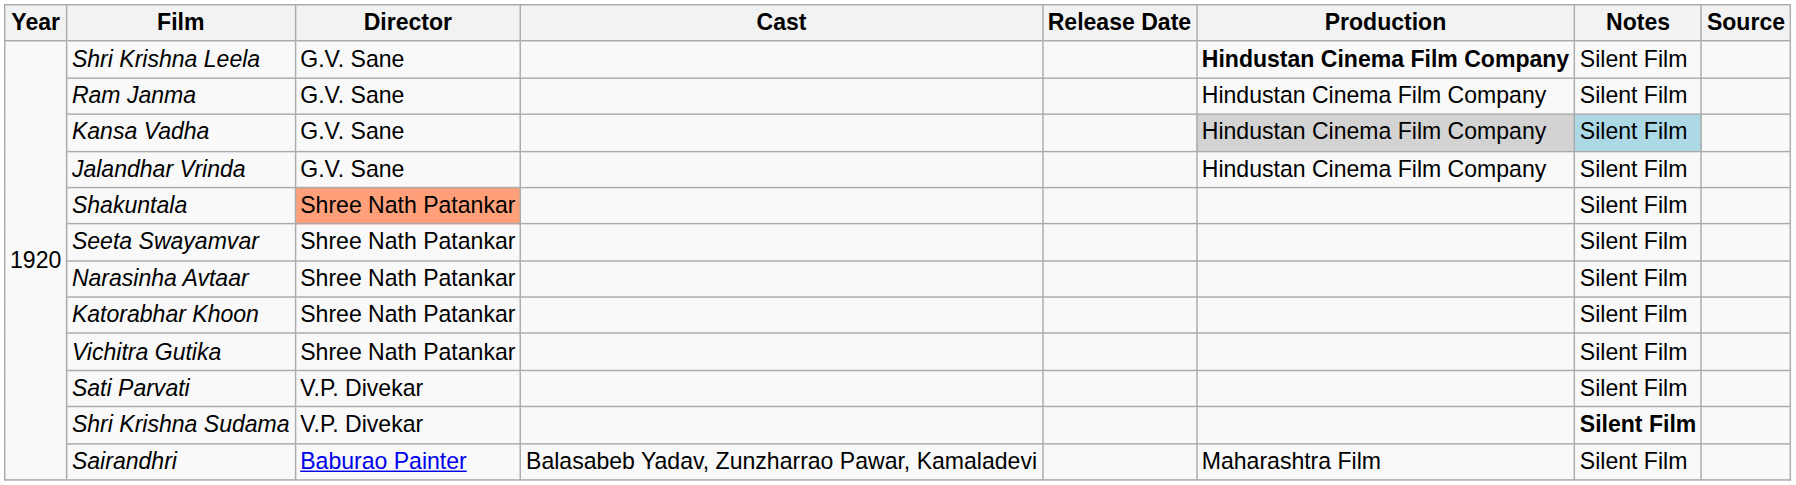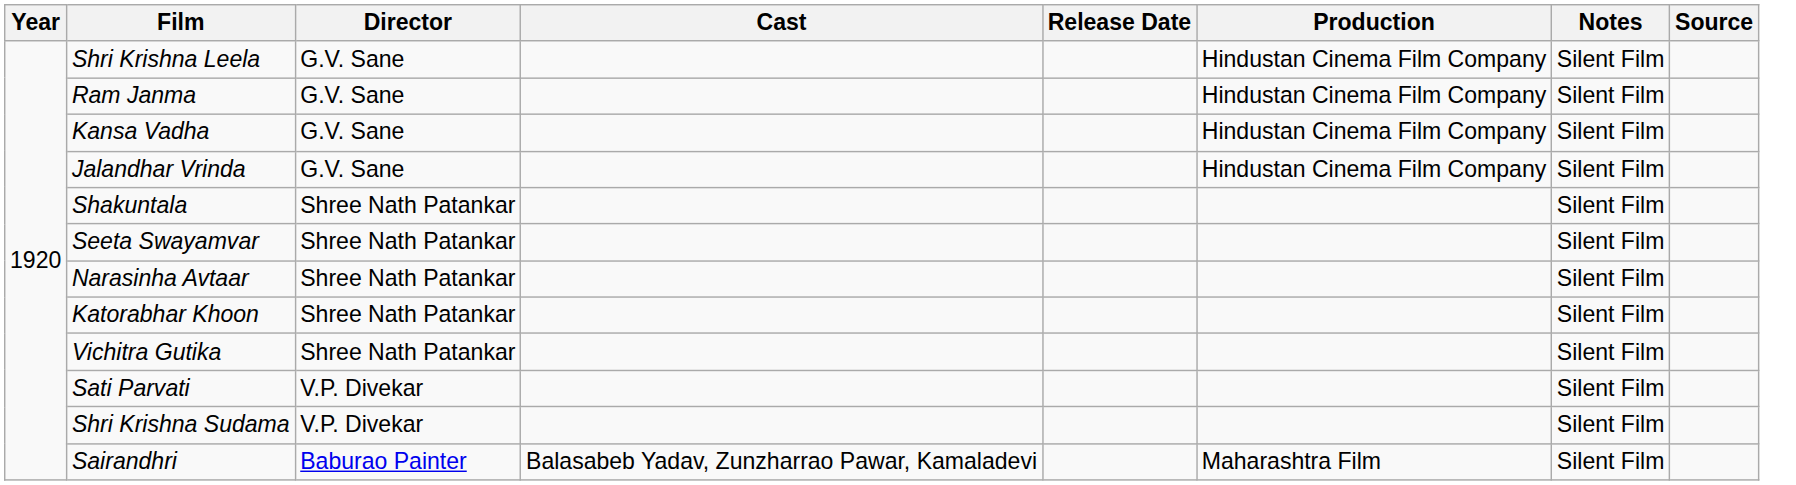(1385, 59) bold -> (1374, 59) normal
(1374, 132) lightgrey background -> (1374, 132) no background
(1634, 132) lightblue background -> (1611, 132) no background
(408, 205) lightsalmon background -> (408, 205) no background
(1638, 424) bold -> (1611, 424) normal
